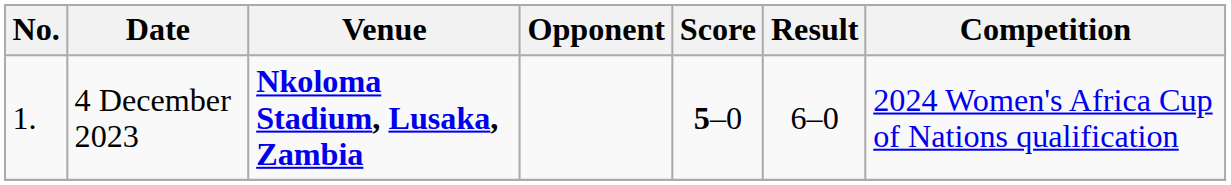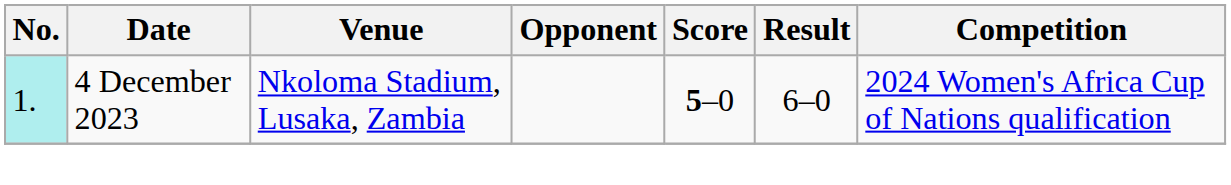(24, 117) no background -> (24, 99) paleturquoise background
(377, 117) bold -> (379, 99) normal
